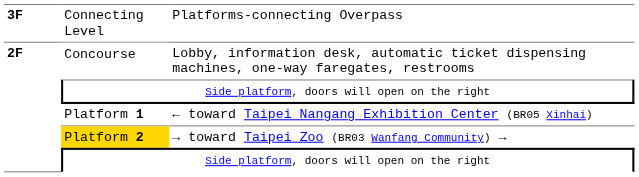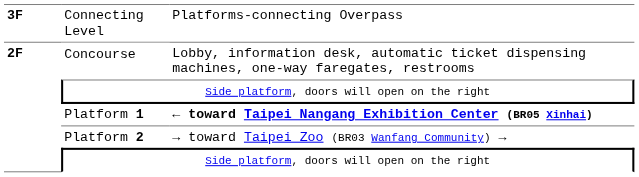(383, 115) normal -> (383, 115) bold
(104, 137) gold background -> (104, 137) no background
